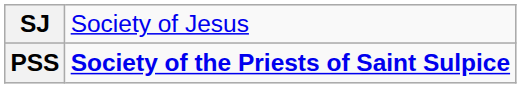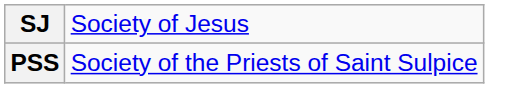(290, 62) bold -> (274, 62) normal
